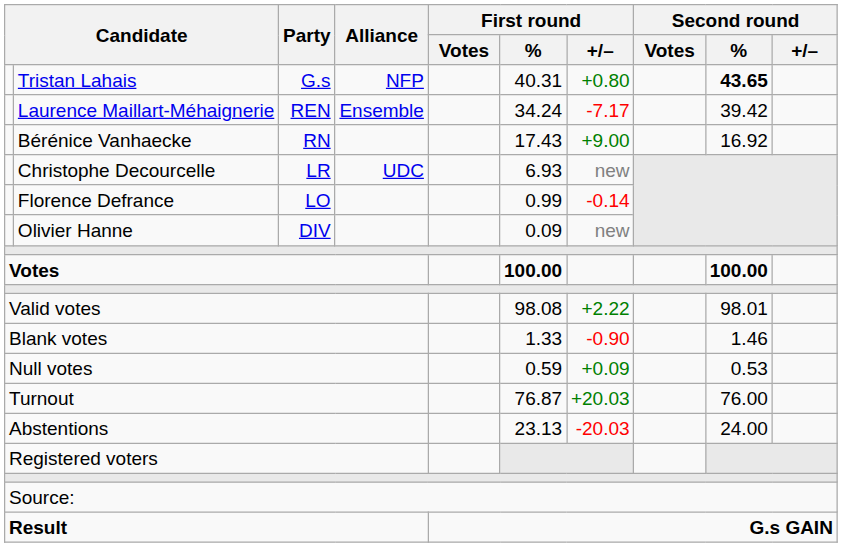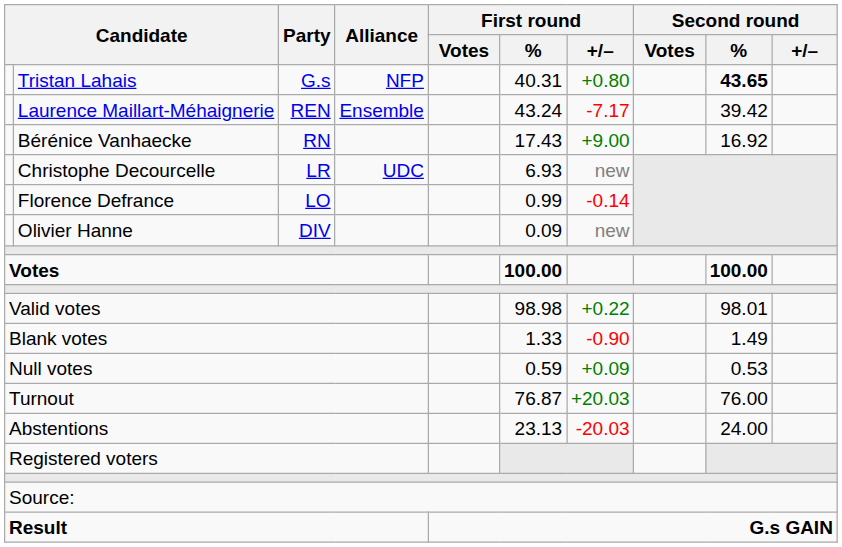(538, 110) 34.24 -> (538, 110) 43.24
(538, 308) 98.08 -> (538, 308) 98.98
(606, 308) +2.22 -> (606, 308) +0.22
(749, 338) 1.46 -> (749, 338) 1.49
